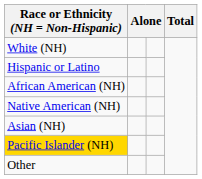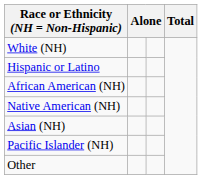(60, 145) gold background -> (60, 145) no background
